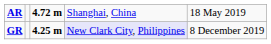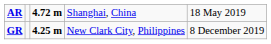(126, 30) lavender background -> (126, 30) no background
